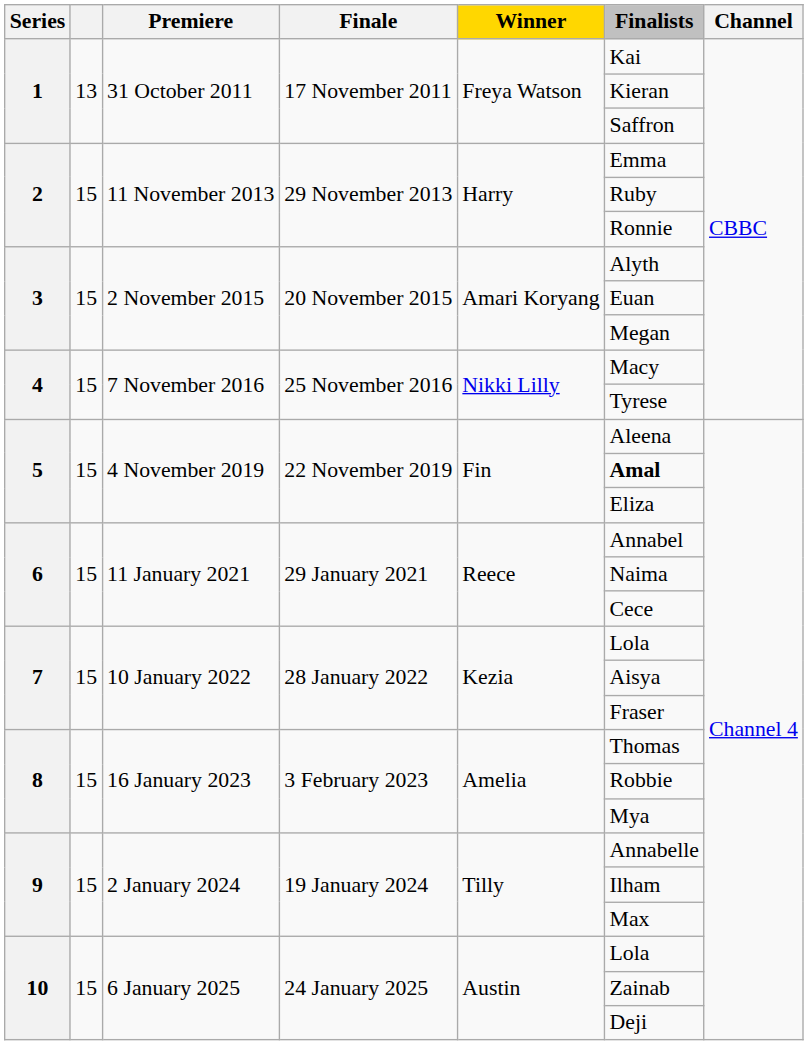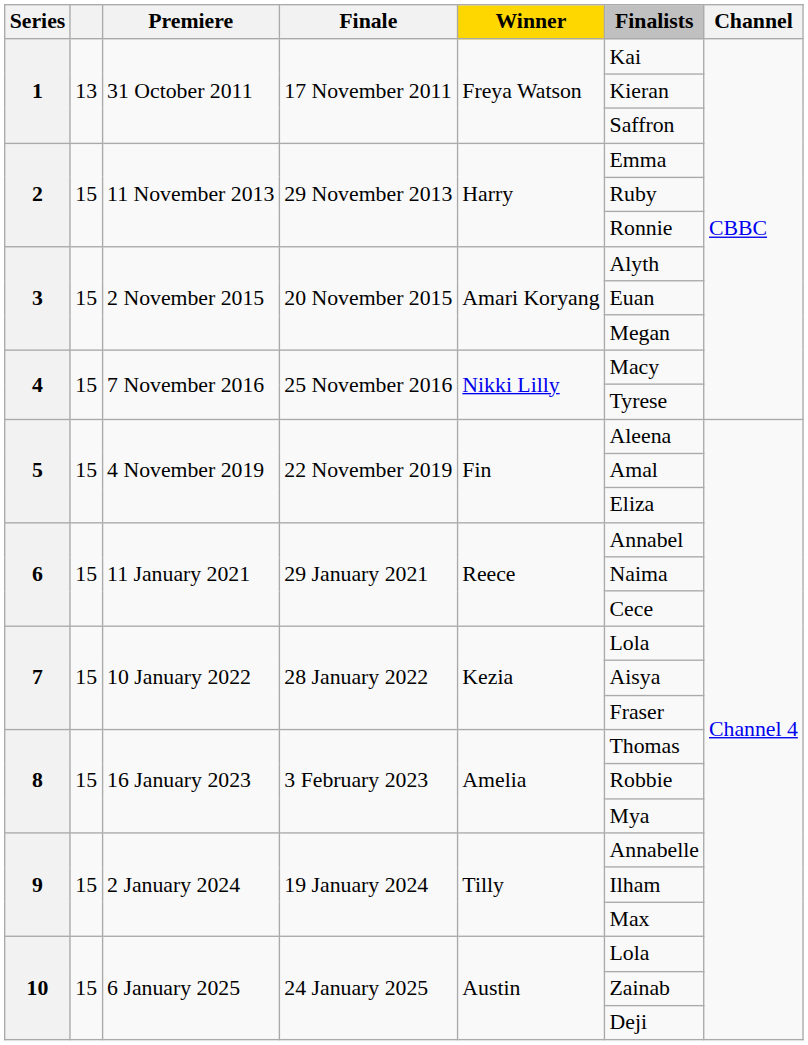(635, 470) bold -> (634, 470) normal
